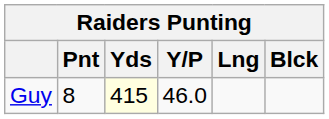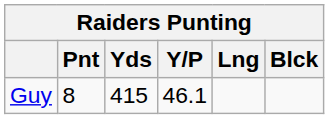(129, 95) lightyellow background -> (129, 95) no background
(185, 95) 46.0 -> (185, 95) 46.1
